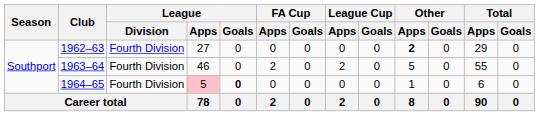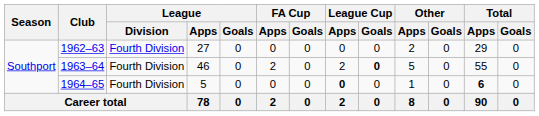(412, 48) bold -> (412, 48) normal
(377, 66) normal -> (377, 66) bold
(203, 84) pink background -> (203, 84) no background
(238, 84) bold -> (238, 84) normal
(342, 84) normal -> (342, 84) bold
(481, 84) normal -> (481, 84) bold
